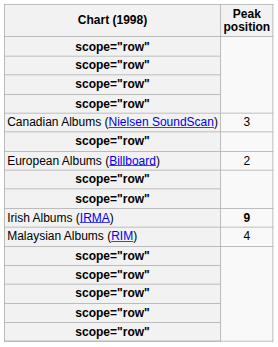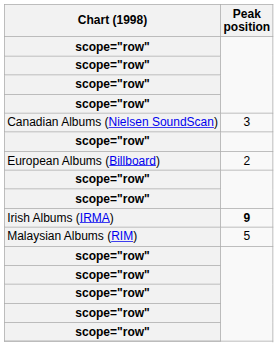(247, 236) 4 -> (247, 236) 5
